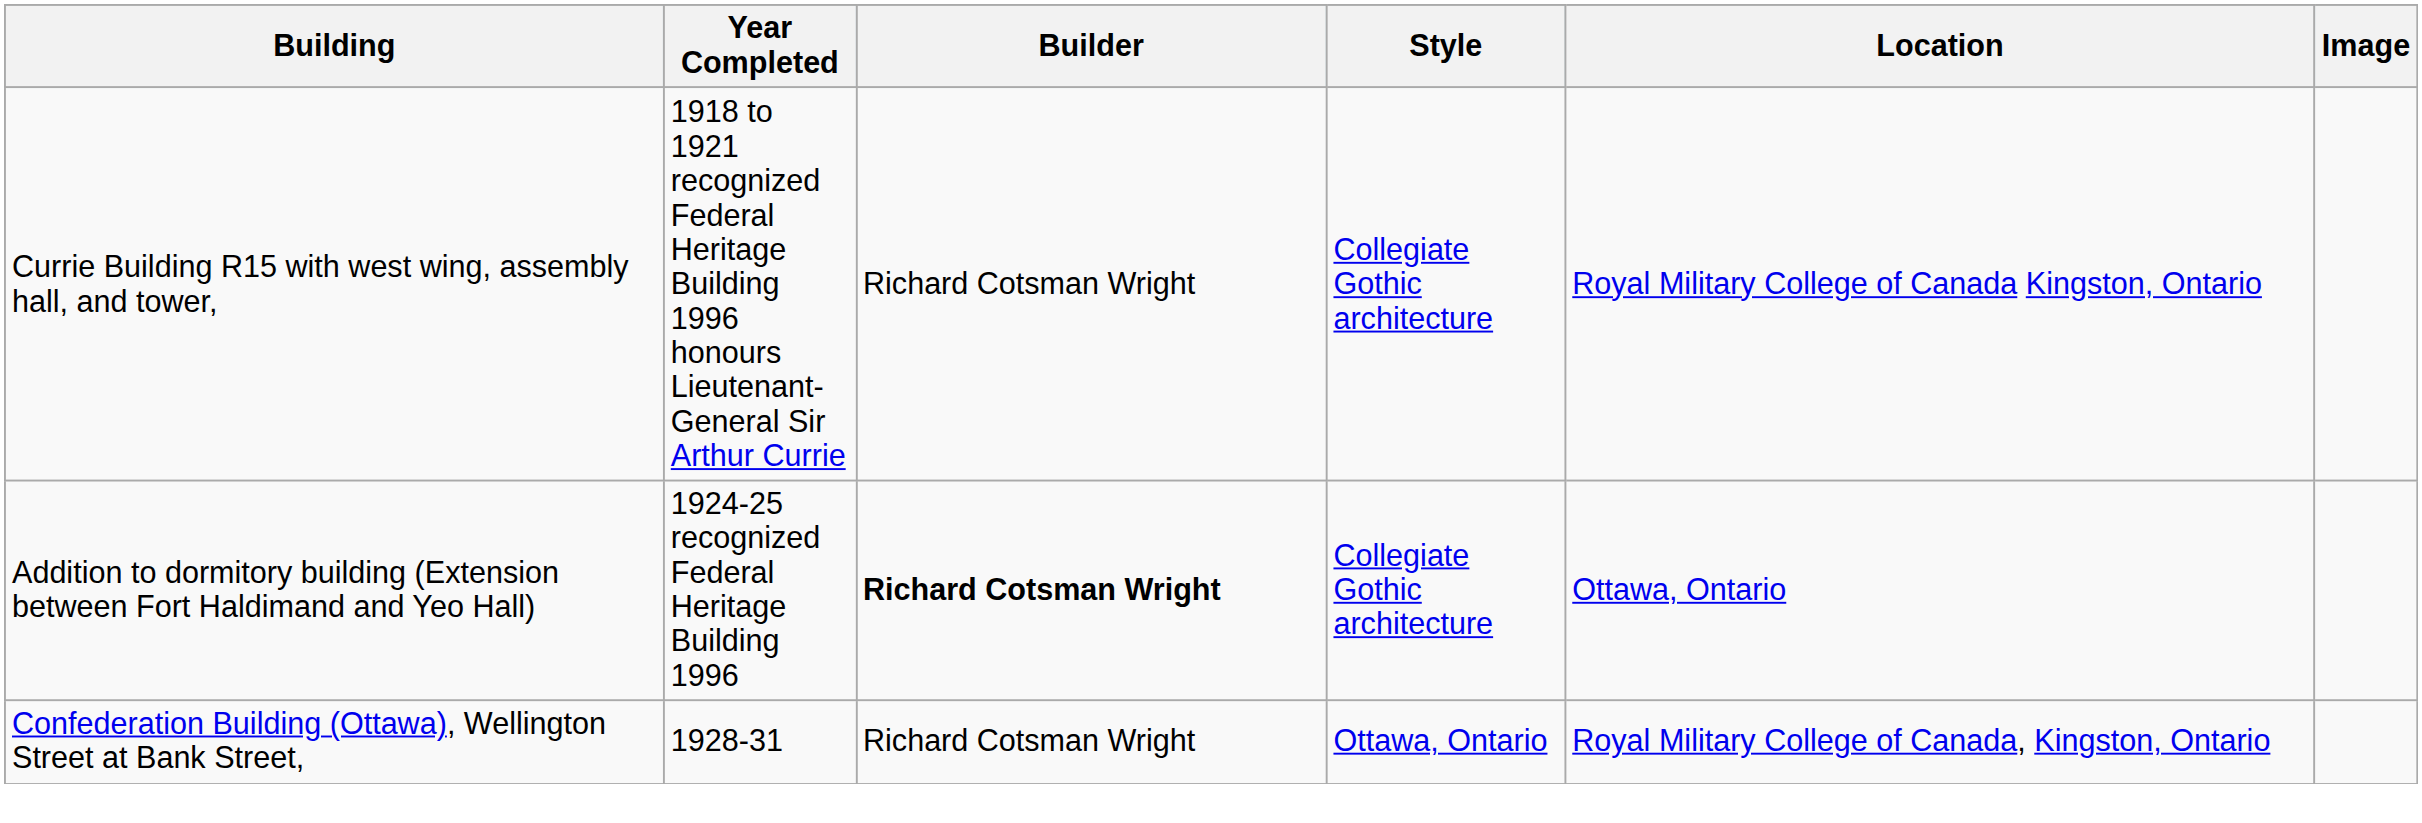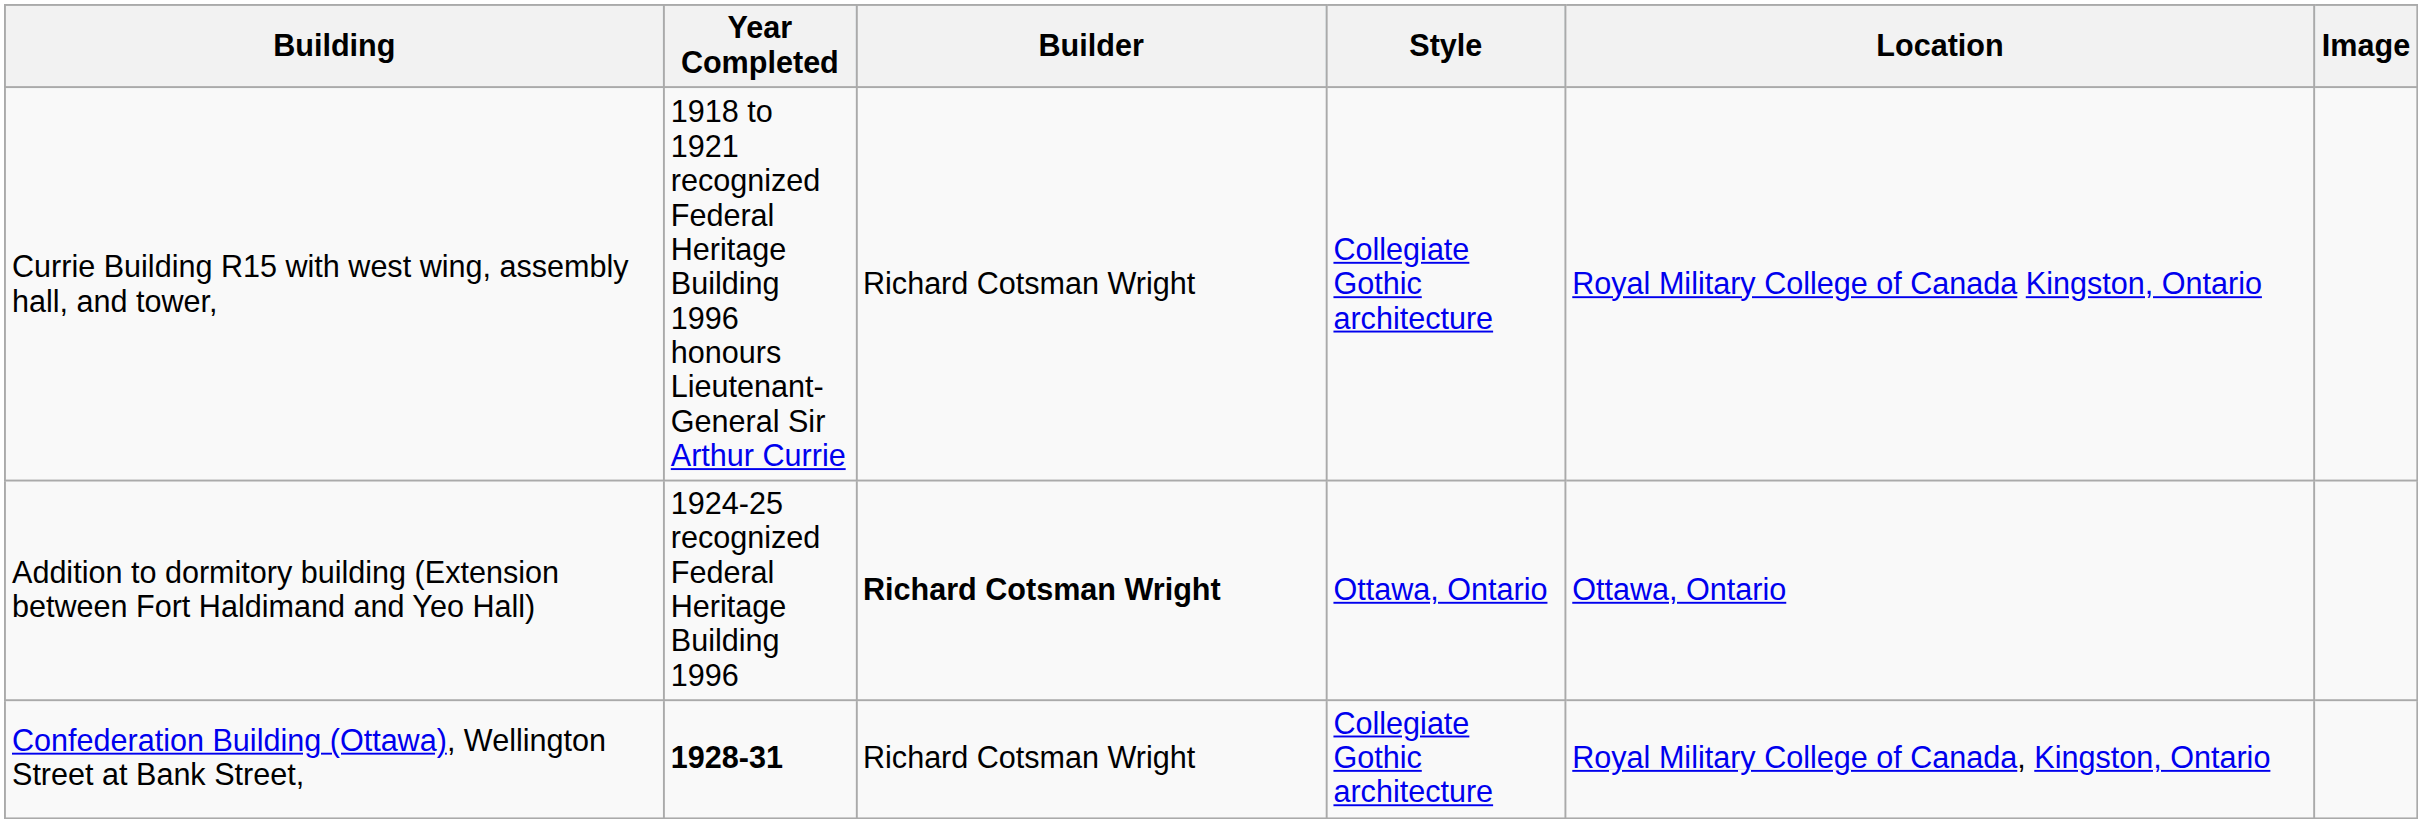(1413, 589) Collegiate Gothic architecture -> (1440, 589) Ottawa, Ontario
(727, 741) normal -> (727, 758) bold
(1440, 741) Ottawa, Ontario -> (1413, 758) Collegiate Gothic architecture
